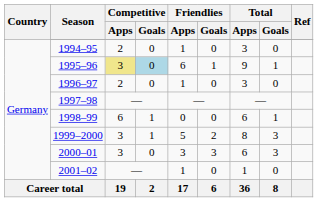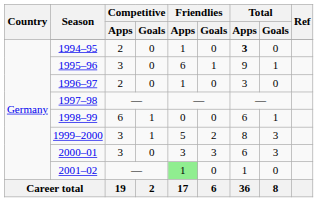(245, 48) normal -> (245, 48) bold
(120, 65) khaki background -> (120, 65) no background
(152, 65) lightblue background -> (152, 65) no background
(183, 170) no background -> (183, 170) lightgreen background
